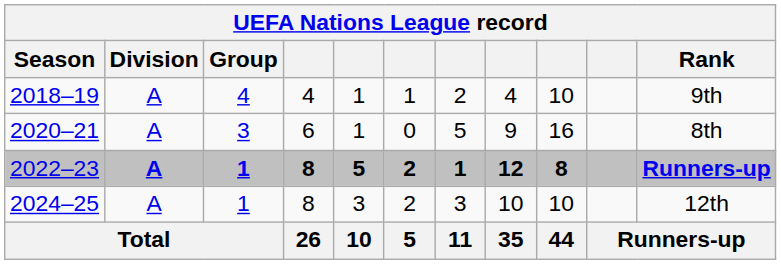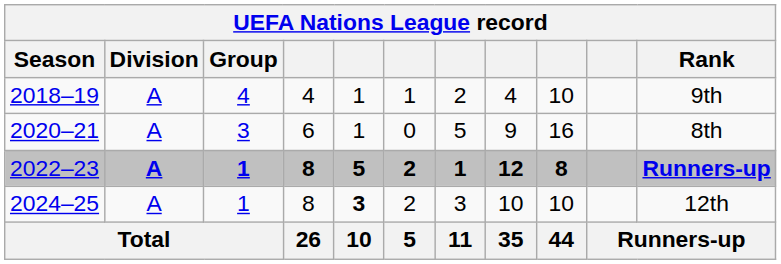(359, 204) normal -> (359, 204) bold
